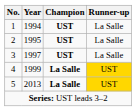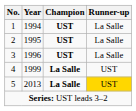(32, 55) 1997 -> (32, 55) 1996
(109, 69) gold background -> (109, 69) no background
